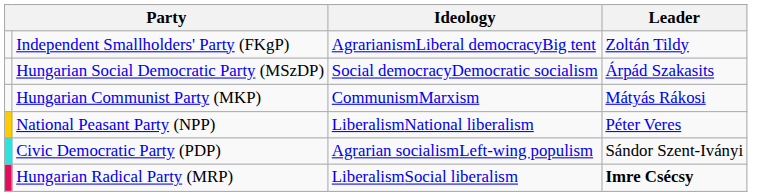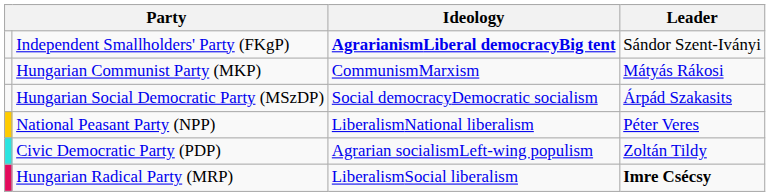(464, 44) normal -> (474, 44) bold
(647, 44) Zoltán Tildy -> (692, 44) Sándor Szent-Iványi
rows swapped: (170, 71) <-> (139, 97)
(674, 151) Sándor Szent-Iványi -> (665, 151) Zoltán Tildy
